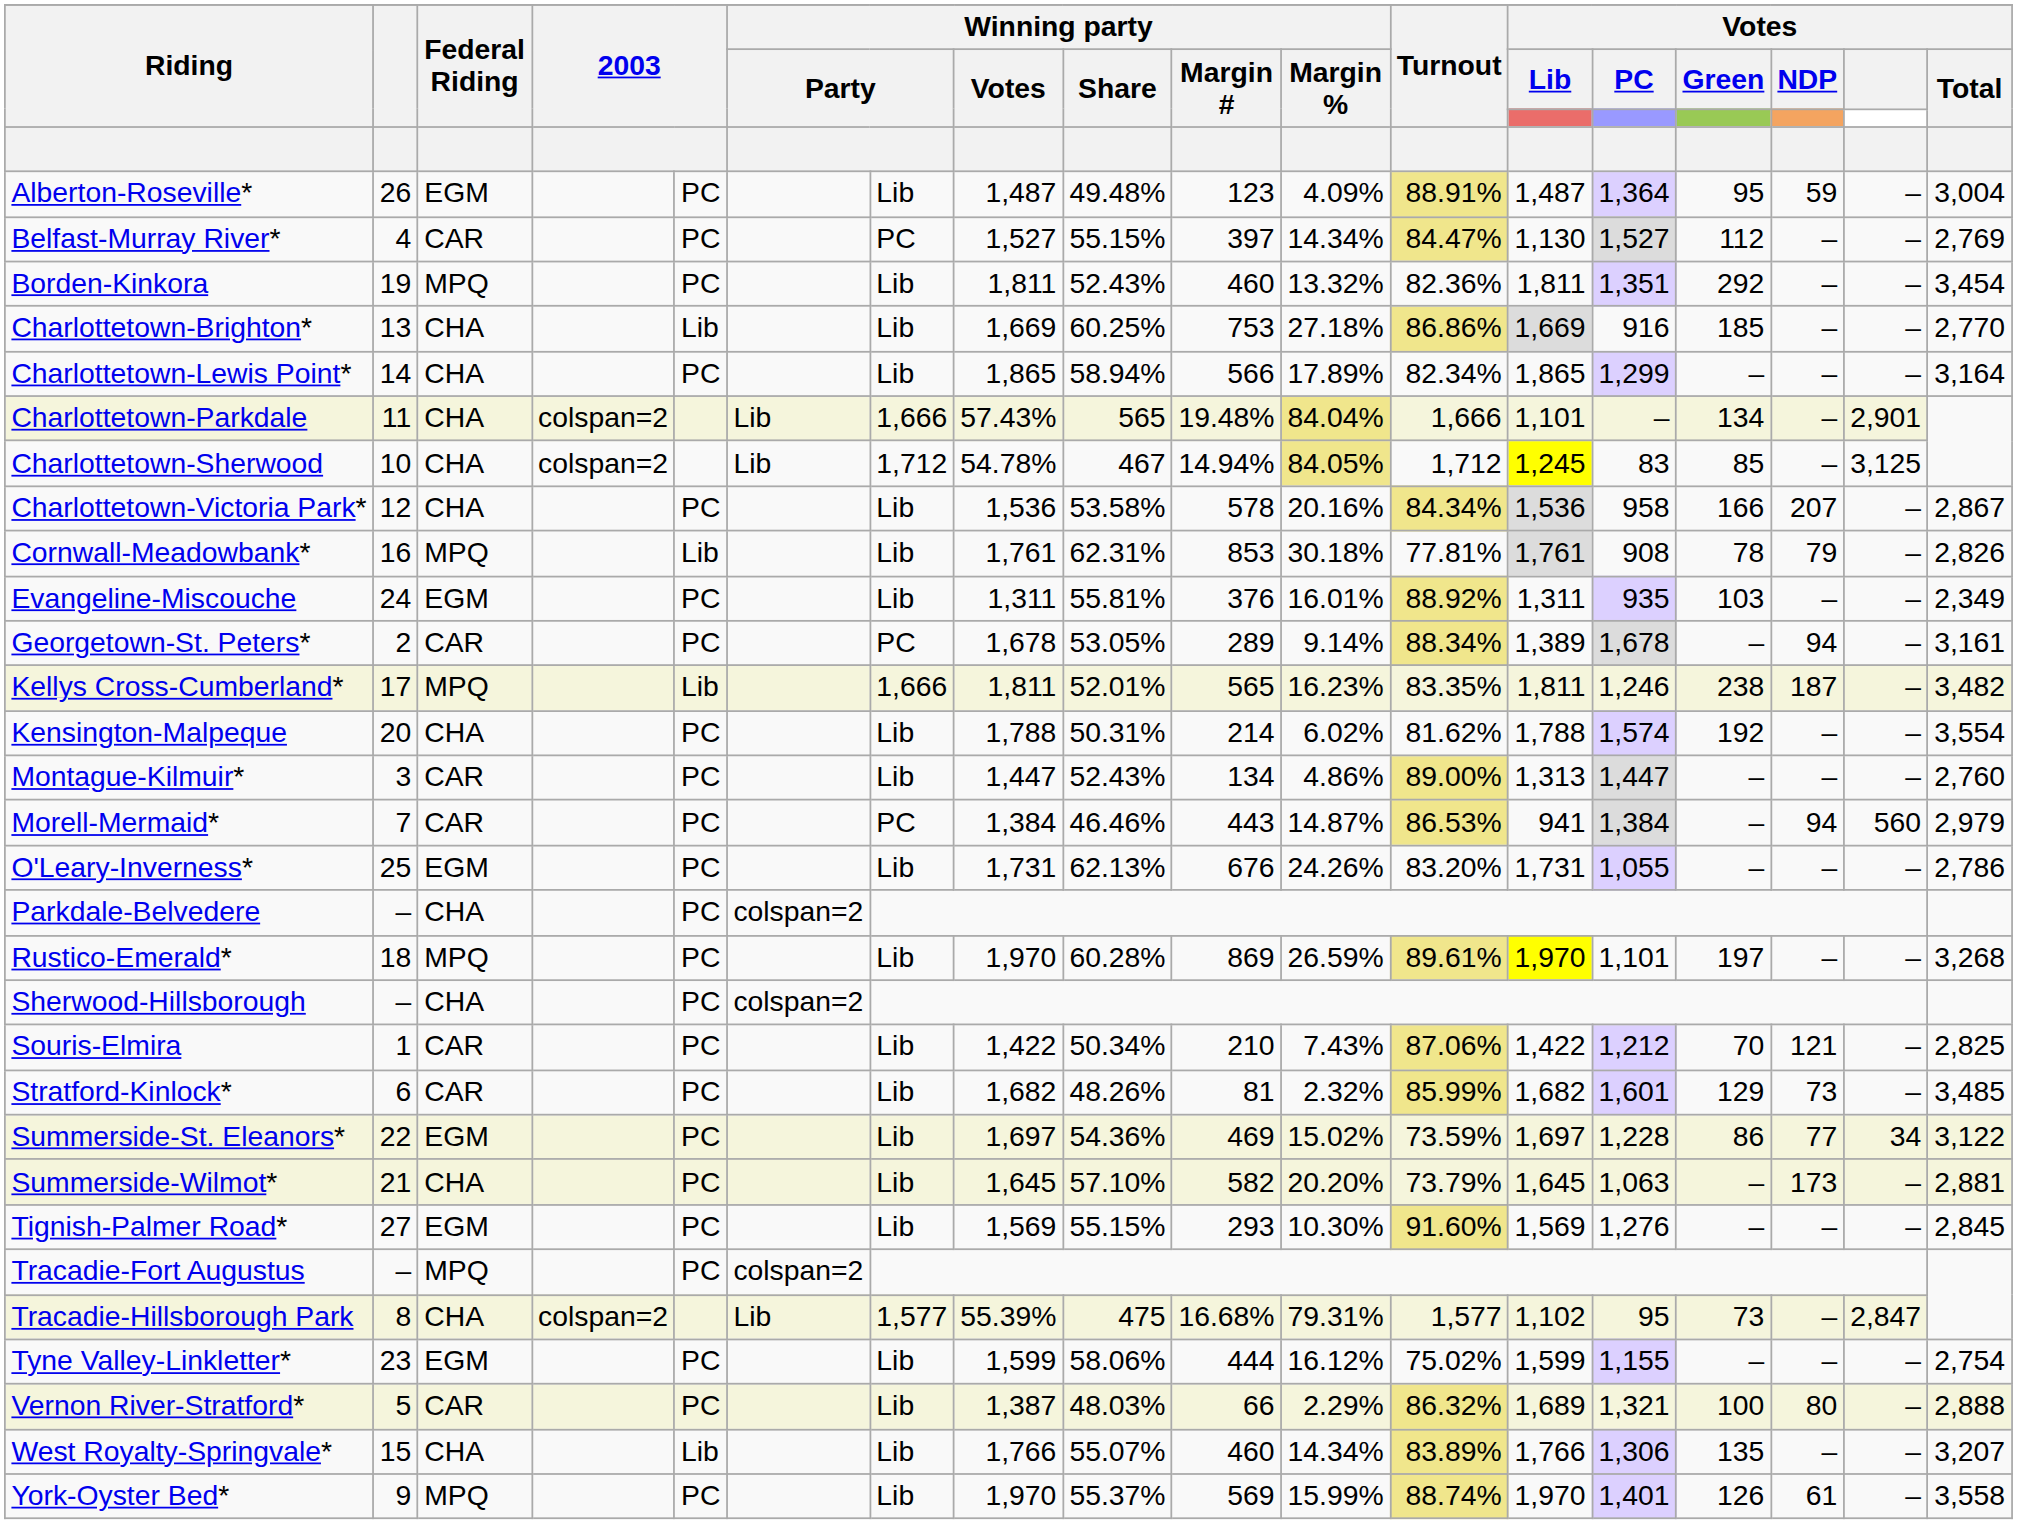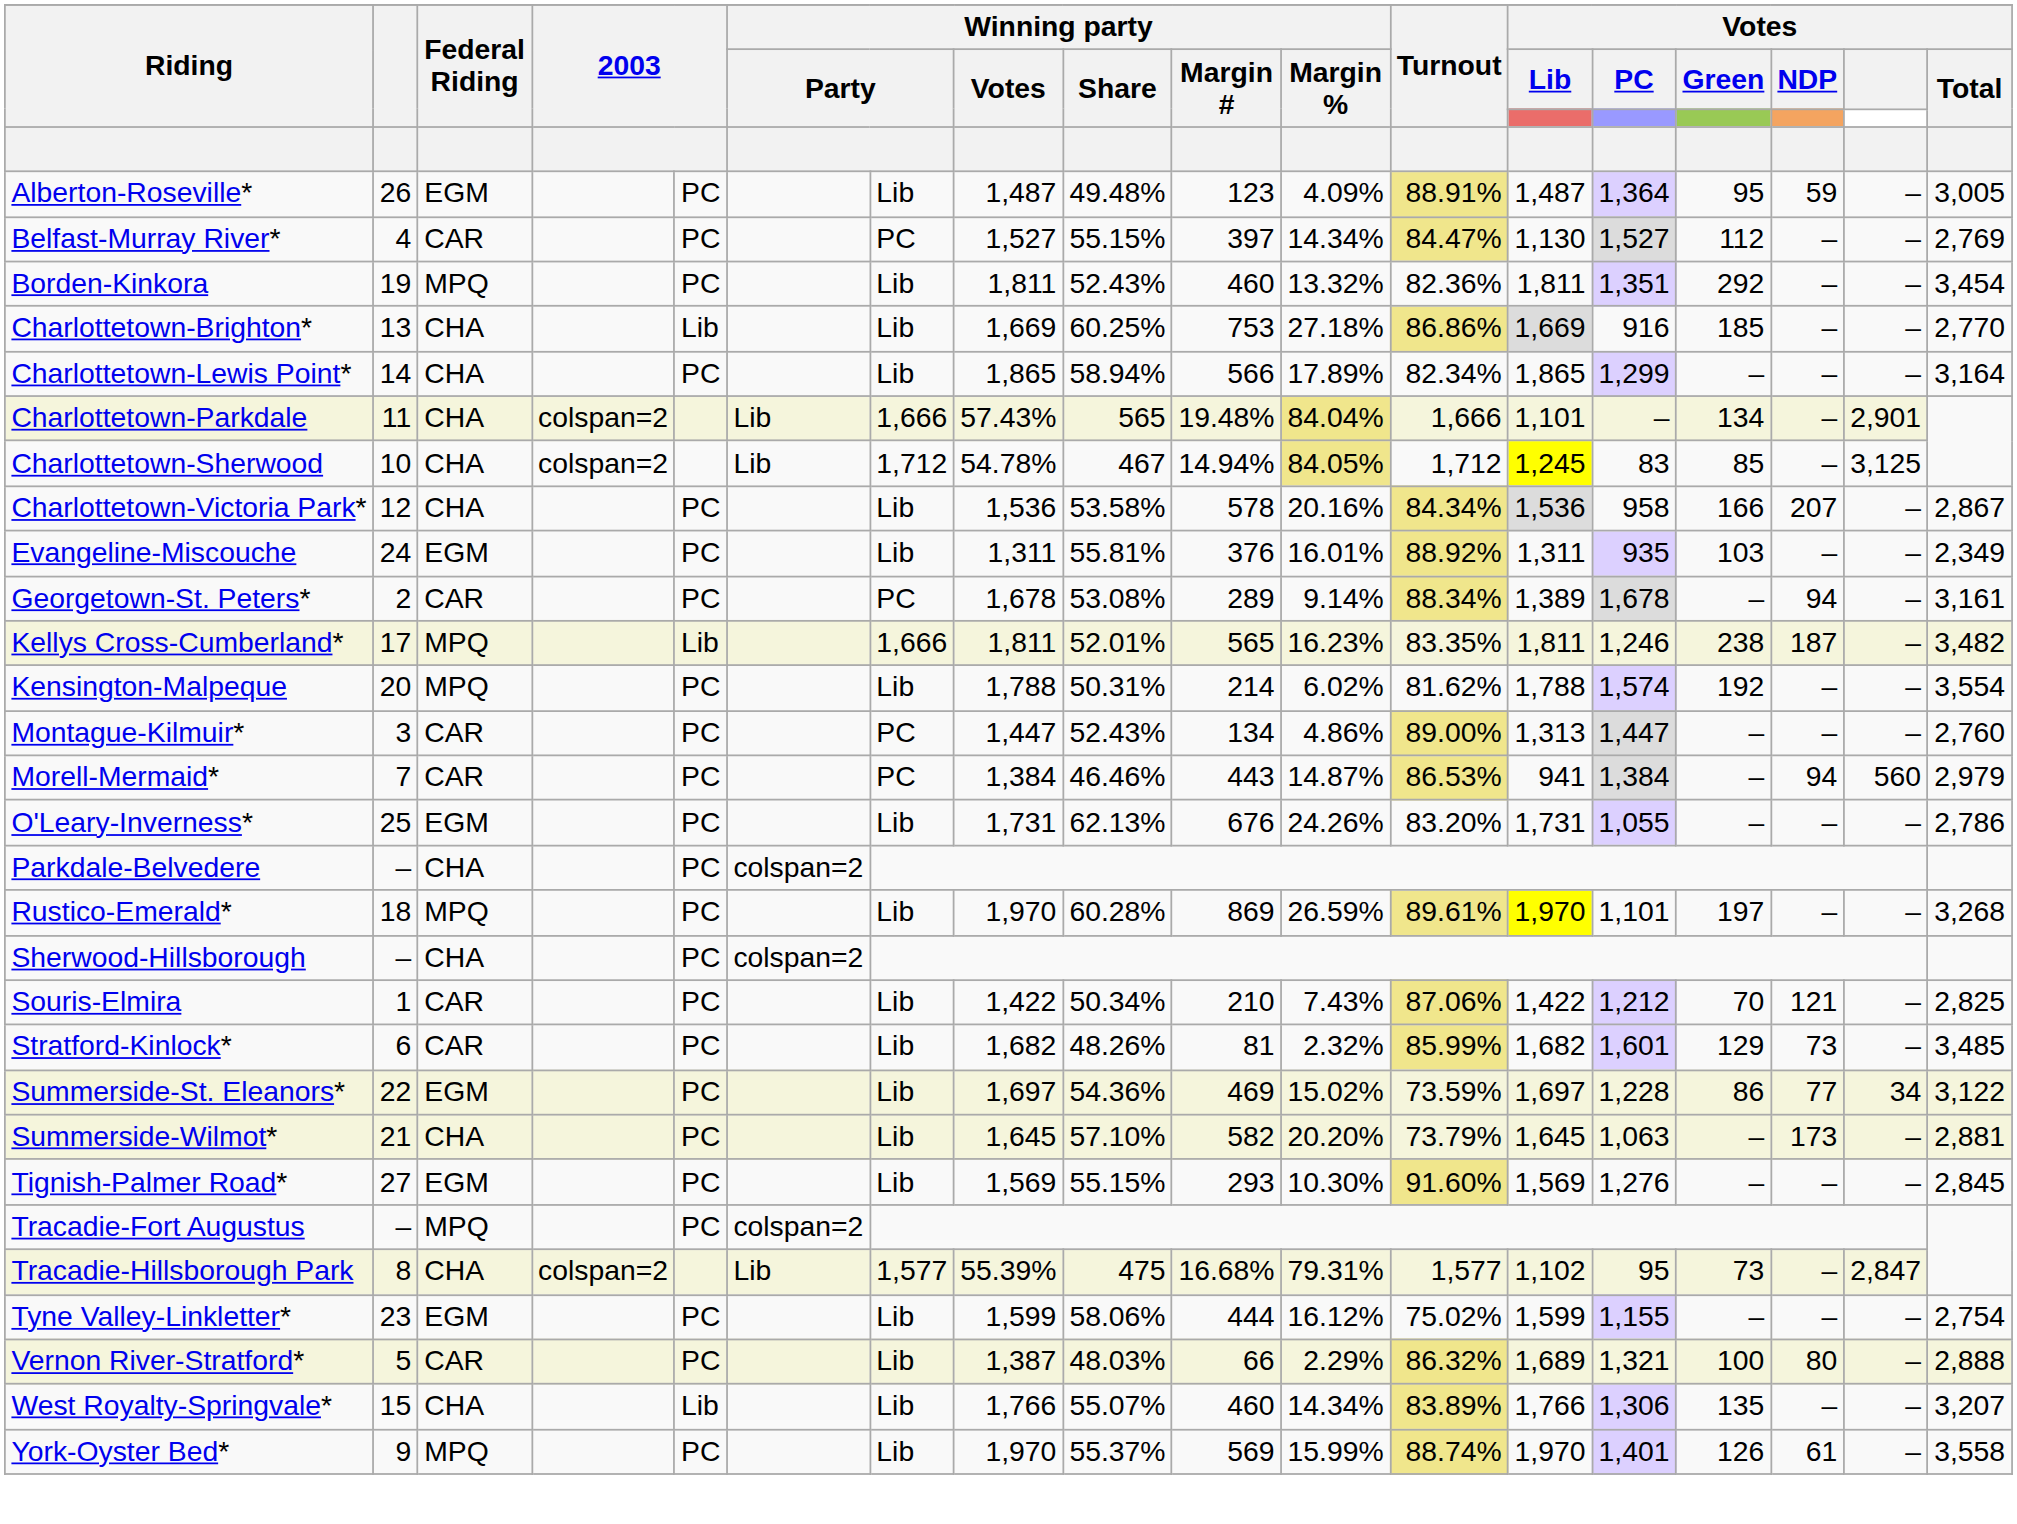(1970, 193) 3,004 -> (1970, 193) 3,005
- row: (161, 552)
(1117, 642) 53.05% -> (1117, 597) 53.08%
(454, 732) CHA -> (456, 687) MPQ
(895, 777) Lib -> (896, 732) PC
